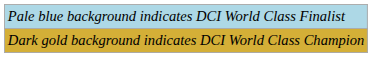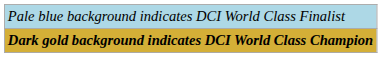(186, 40) normal -> (190, 40) bold
